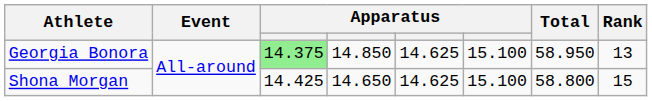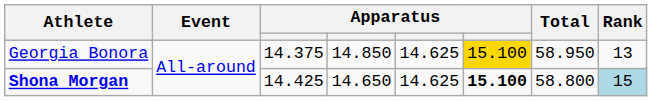(294, 54) lightgreen background -> (294, 54) no background
(497, 54) no background -> (497, 54) gold background
(68, 82) normal -> (68, 82) bold
(497, 82) normal -> (497, 82) bold
(623, 82) no background -> (623, 82) lightblue background
